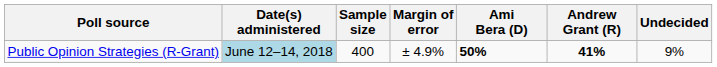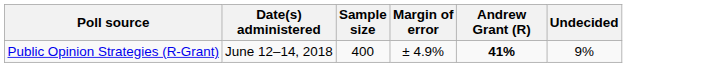- column: (502, 22)
(279, 51) lightblue background -> (279, 51) no background
